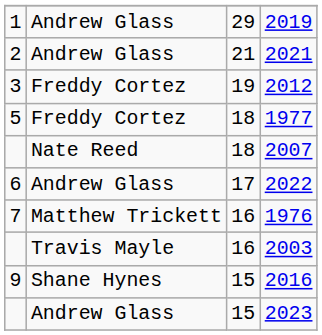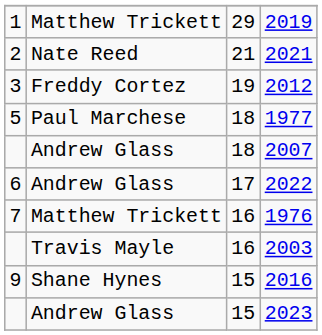(103, 22) Andrew Glass -> (126, 22) Matthew Trickett
(103, 54) Andrew Glass -> (85, 54) Nate Reed
(109, 119) Freddy Cortez -> (109, 119) Paul Marchese
(85, 152) Nate Reed -> (103, 152) Andrew Glass
